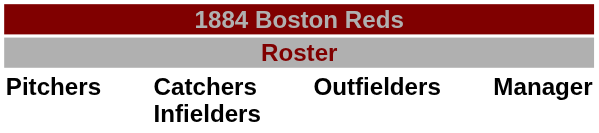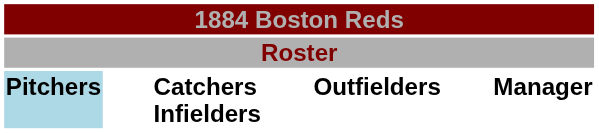(53, 86) no background -> (53, 86) lightblue background
